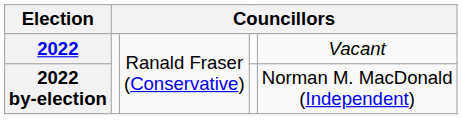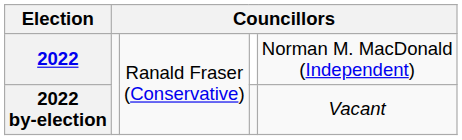(357, 48) Vacant -> (357, 59) Norman M. MacDonald (Independent)
(357, 88) Norman M. MacDonald (Independent) -> (357, 109) Vacant
